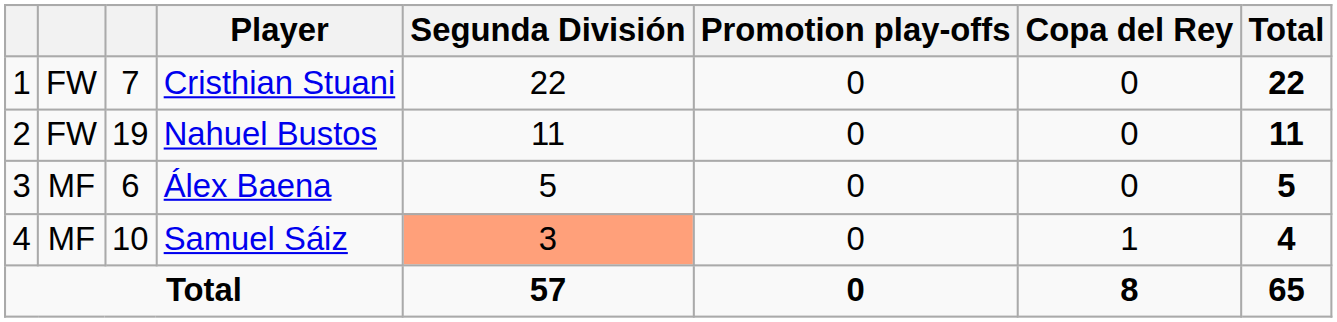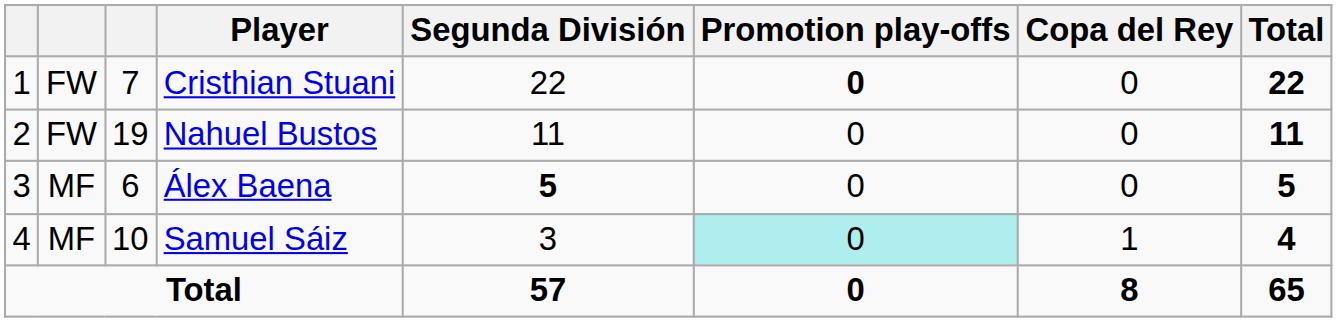(856, 82) normal -> (856, 82) bold
(548, 186) normal -> (548, 186) bold
(548, 238) lightsalmon background -> (548, 238) no background
(856, 238) no background -> (856, 238) paleturquoise background
